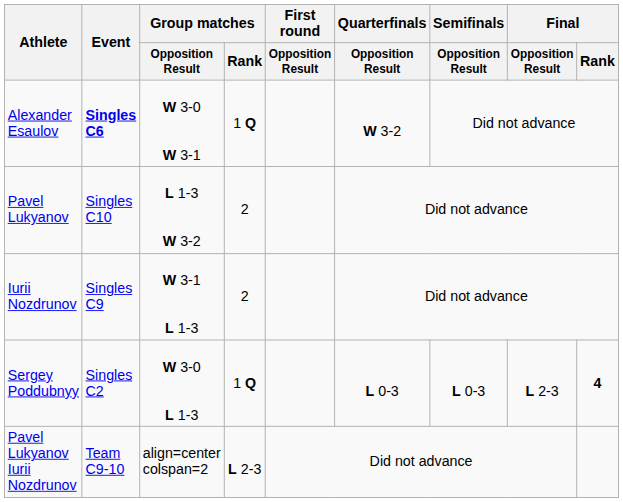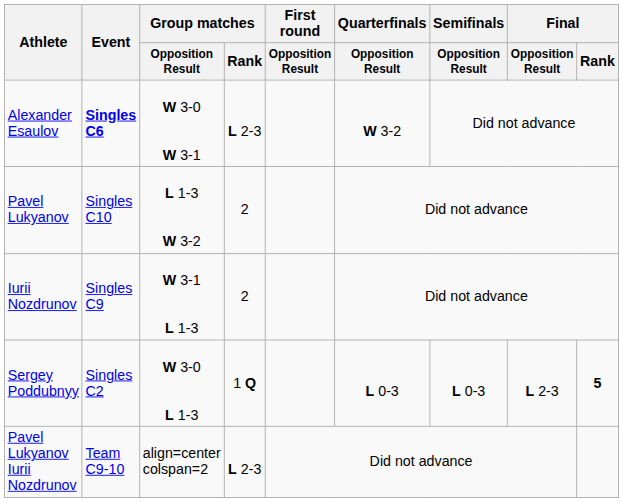(245, 123) 1 Q -> (245, 131) L 2-3
(597, 383) 4 -> (597, 383) 5
